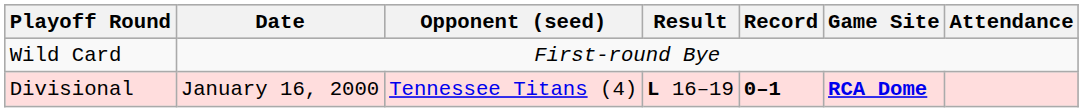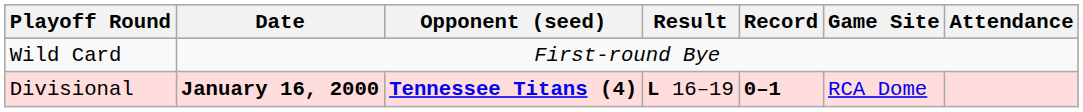(280, 89) normal -> (280, 89) bold
(513, 89) normal -> (513, 89) bold
(878, 89) bold -> (878, 89) normal
